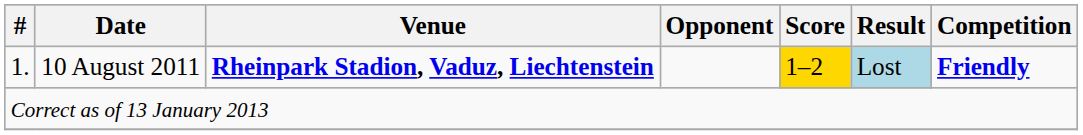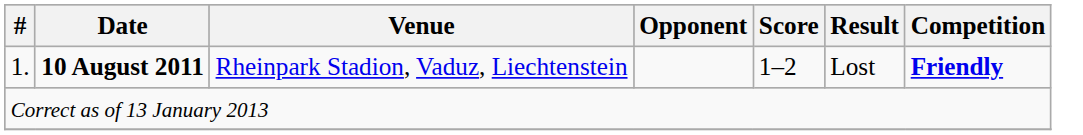(121, 67) normal -> (123, 67) bold
(433, 67) bold -> (422, 67) normal
(804, 67) gold background -> (778, 67) no background
(879, 67) lightblue background -> (853, 67) no background
